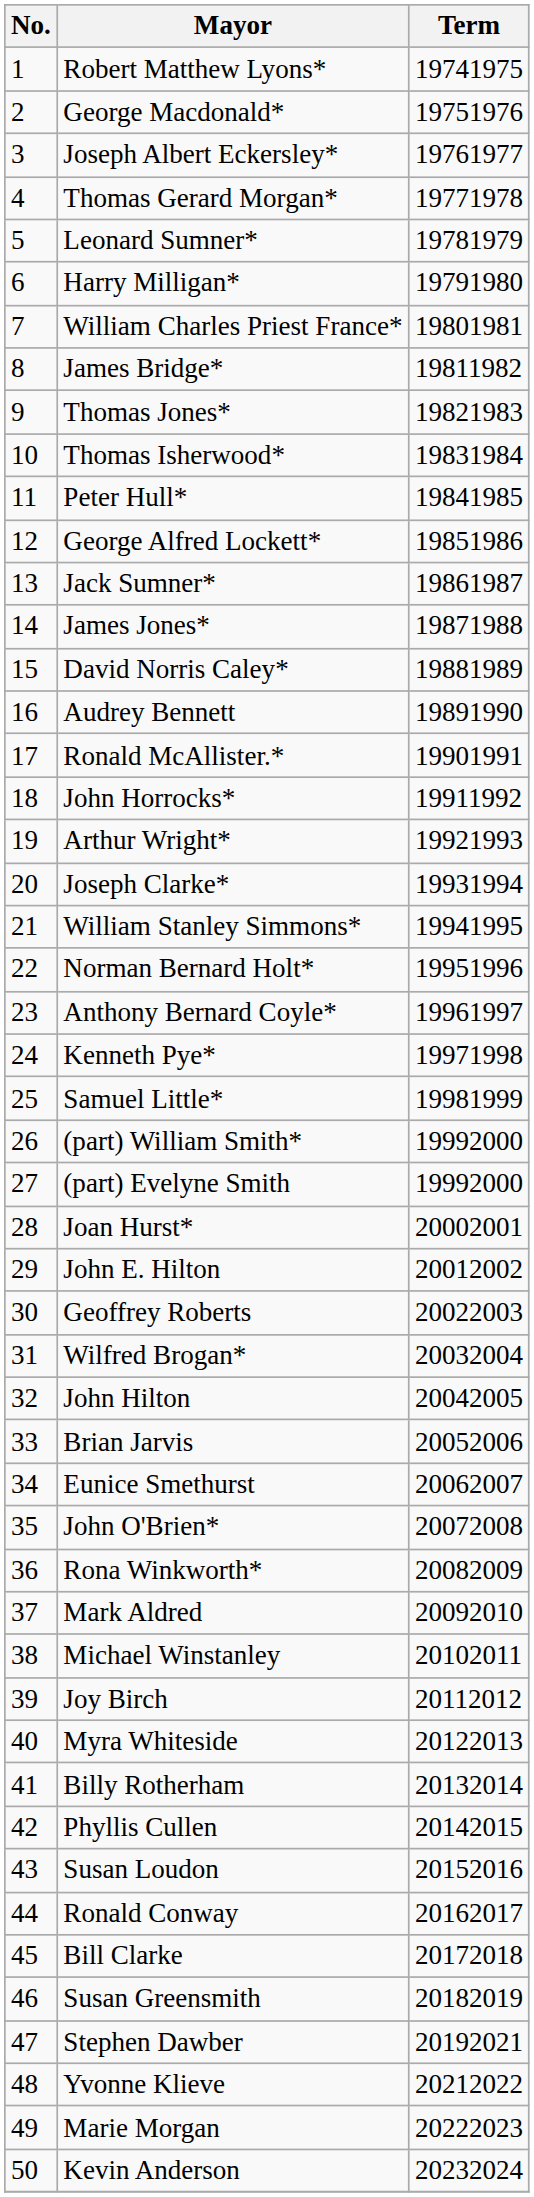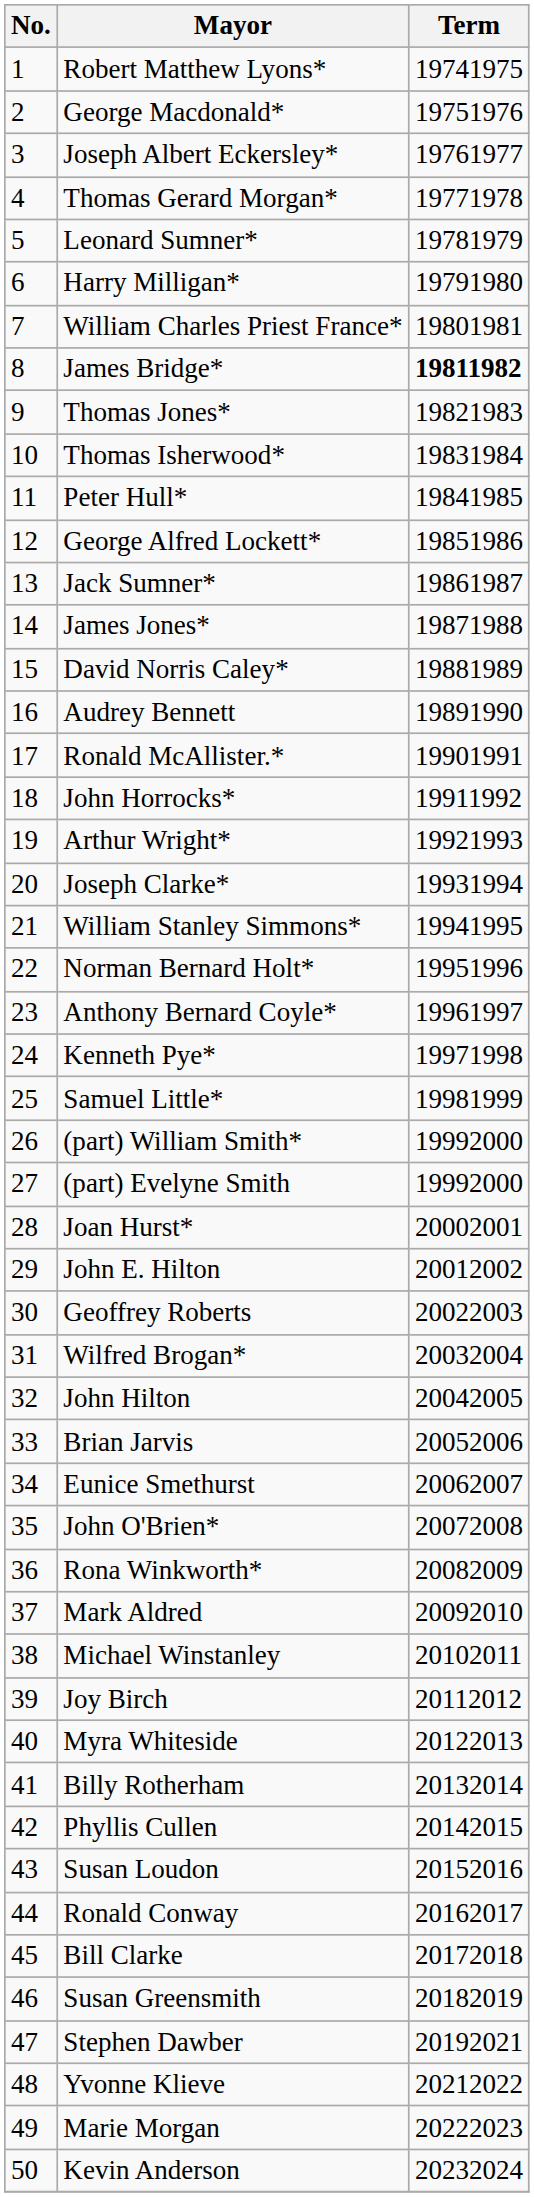(468, 369) normal -> (468, 369) bold
